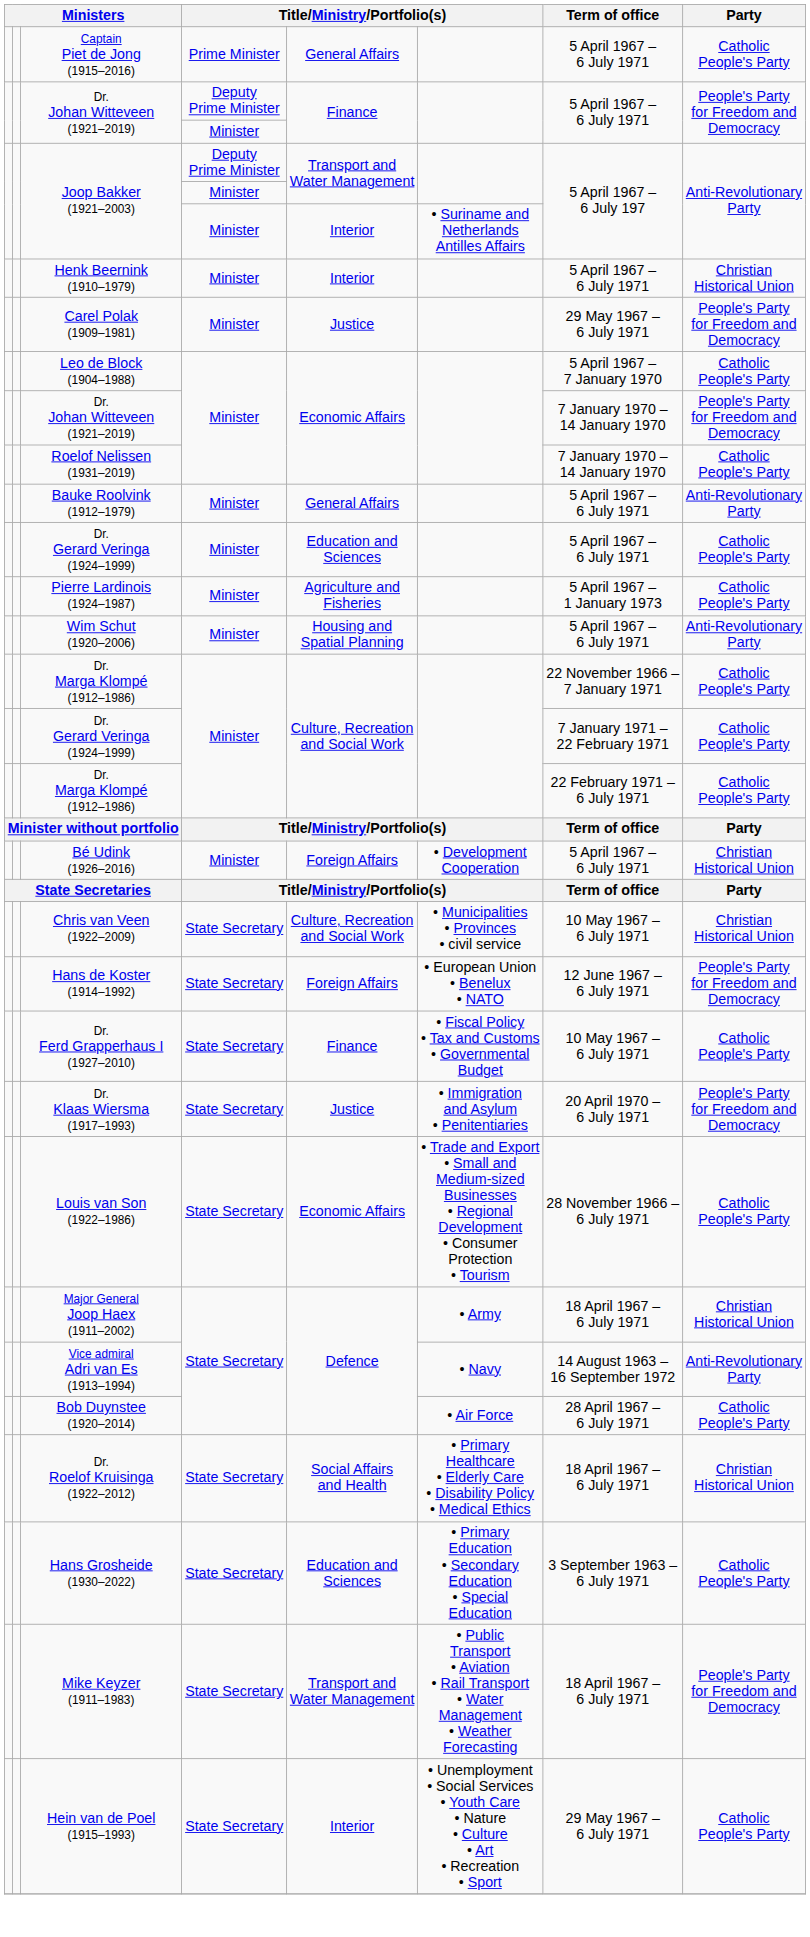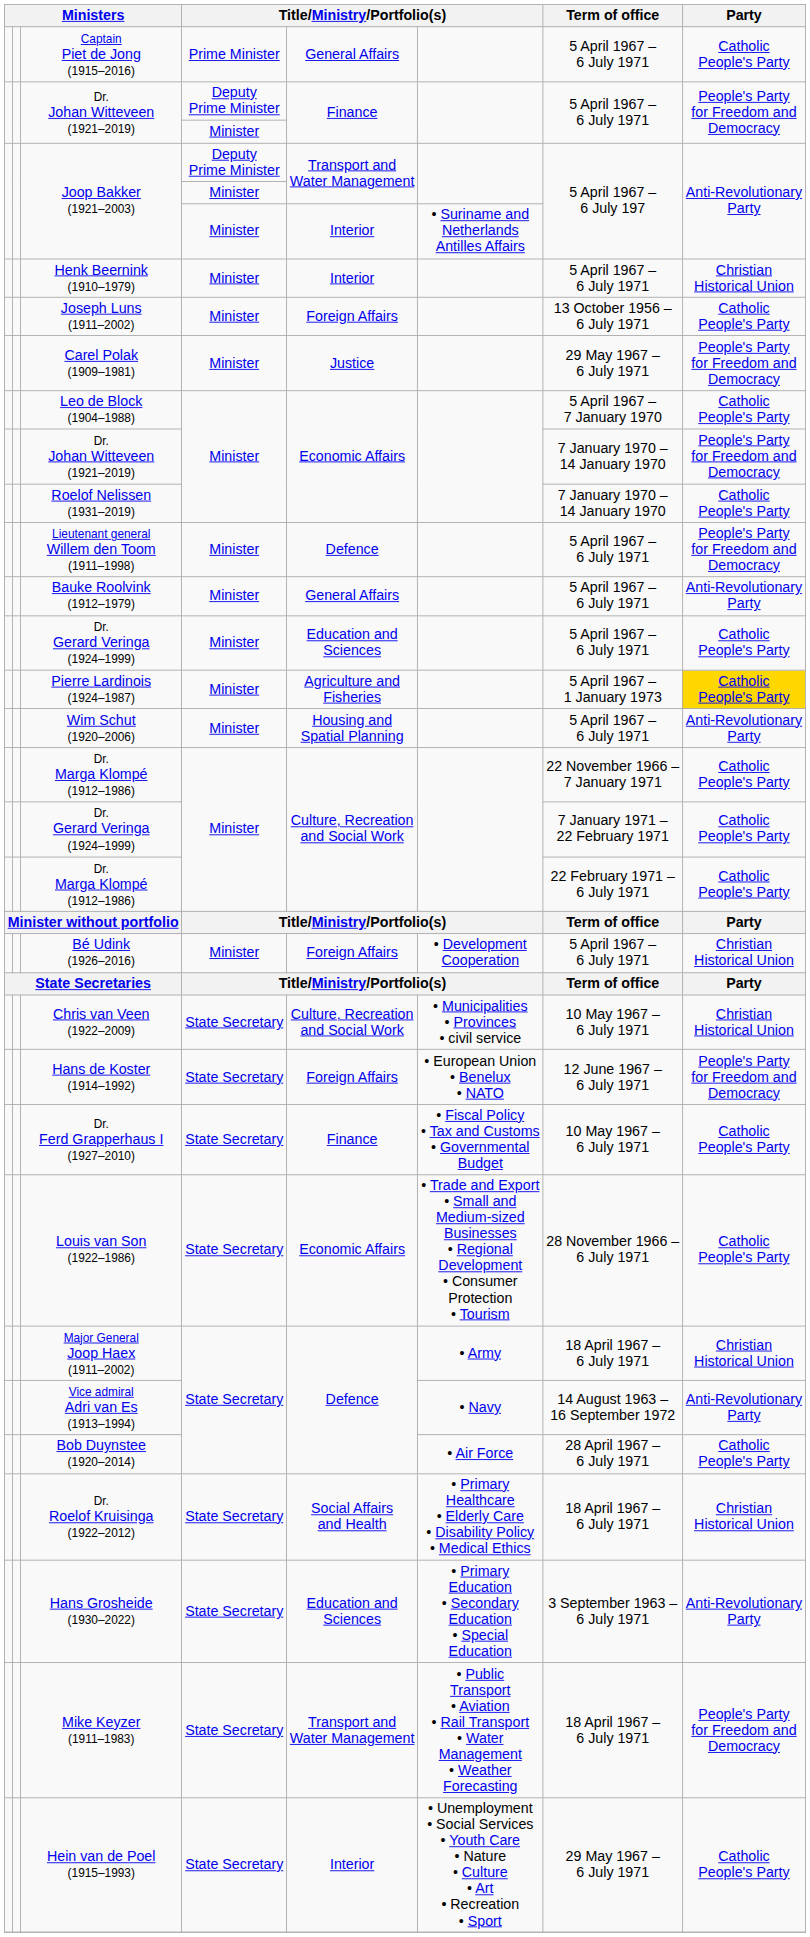+ row: (101, 316)
+ row: (101, 550)
(744, 596) no background -> (744, 689) gold background
- row: (101, 1109)
(744, 1572) Catholic People's Party -> (744, 1611) Anti-Revolutionary Party
